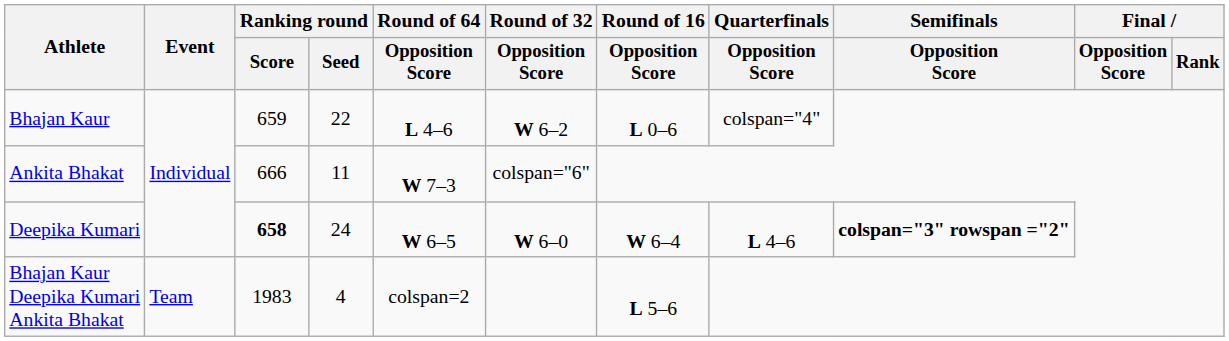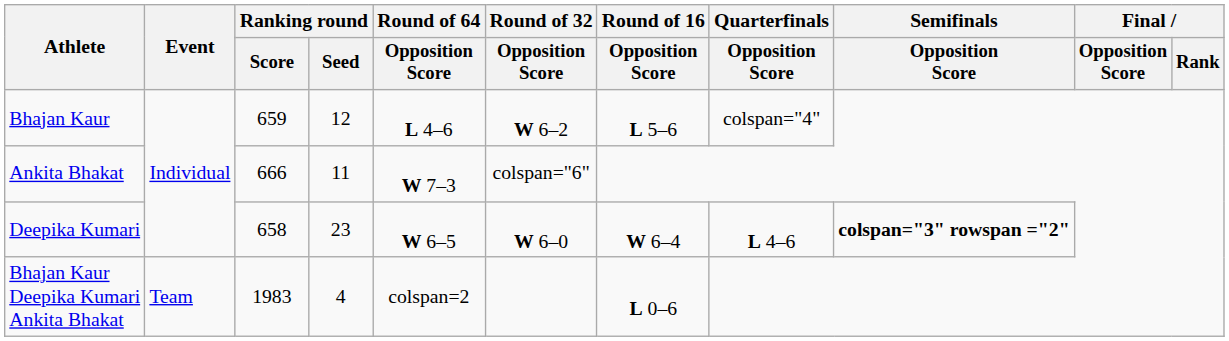(341, 118) 22 -> (341, 118) 12
(653, 129) L 0–6 -> (653, 129) L 5–6
(272, 229) bold -> (272, 229) normal
(341, 229) 24 -> (341, 229) 23
(653, 308) L 5–6 -> (653, 308) L 0–6
